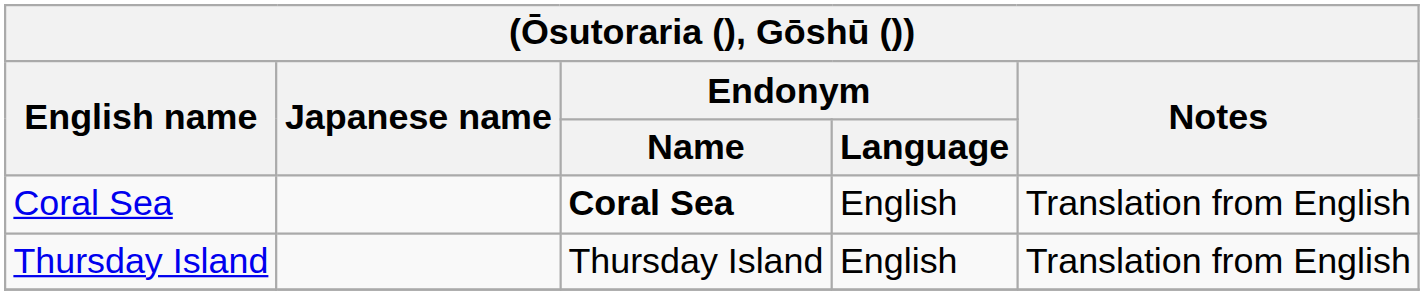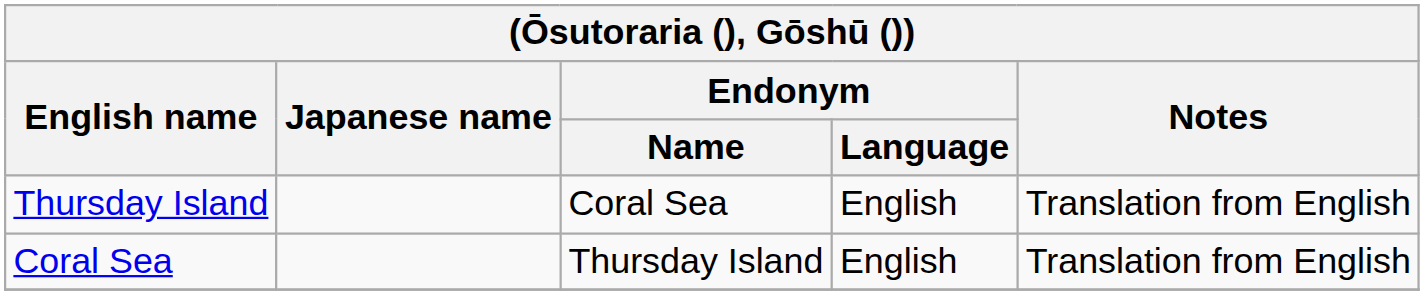(93, 203) Coral Sea -> (141, 203) Thursday Island
(651, 203) bold -> (648, 203) normal
(141, 260) Thursday Island -> (93, 260) Coral Sea
